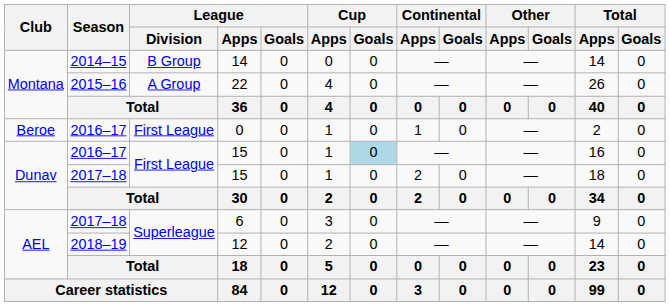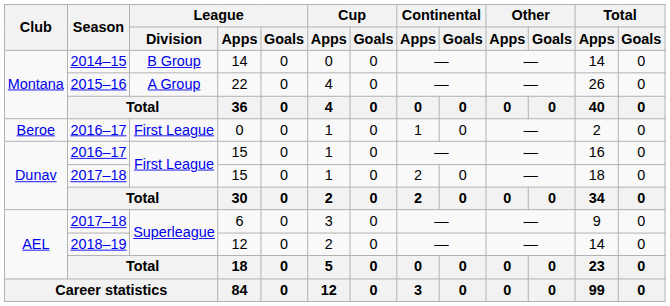(373, 152) lightblue background -> (373, 152) no background
